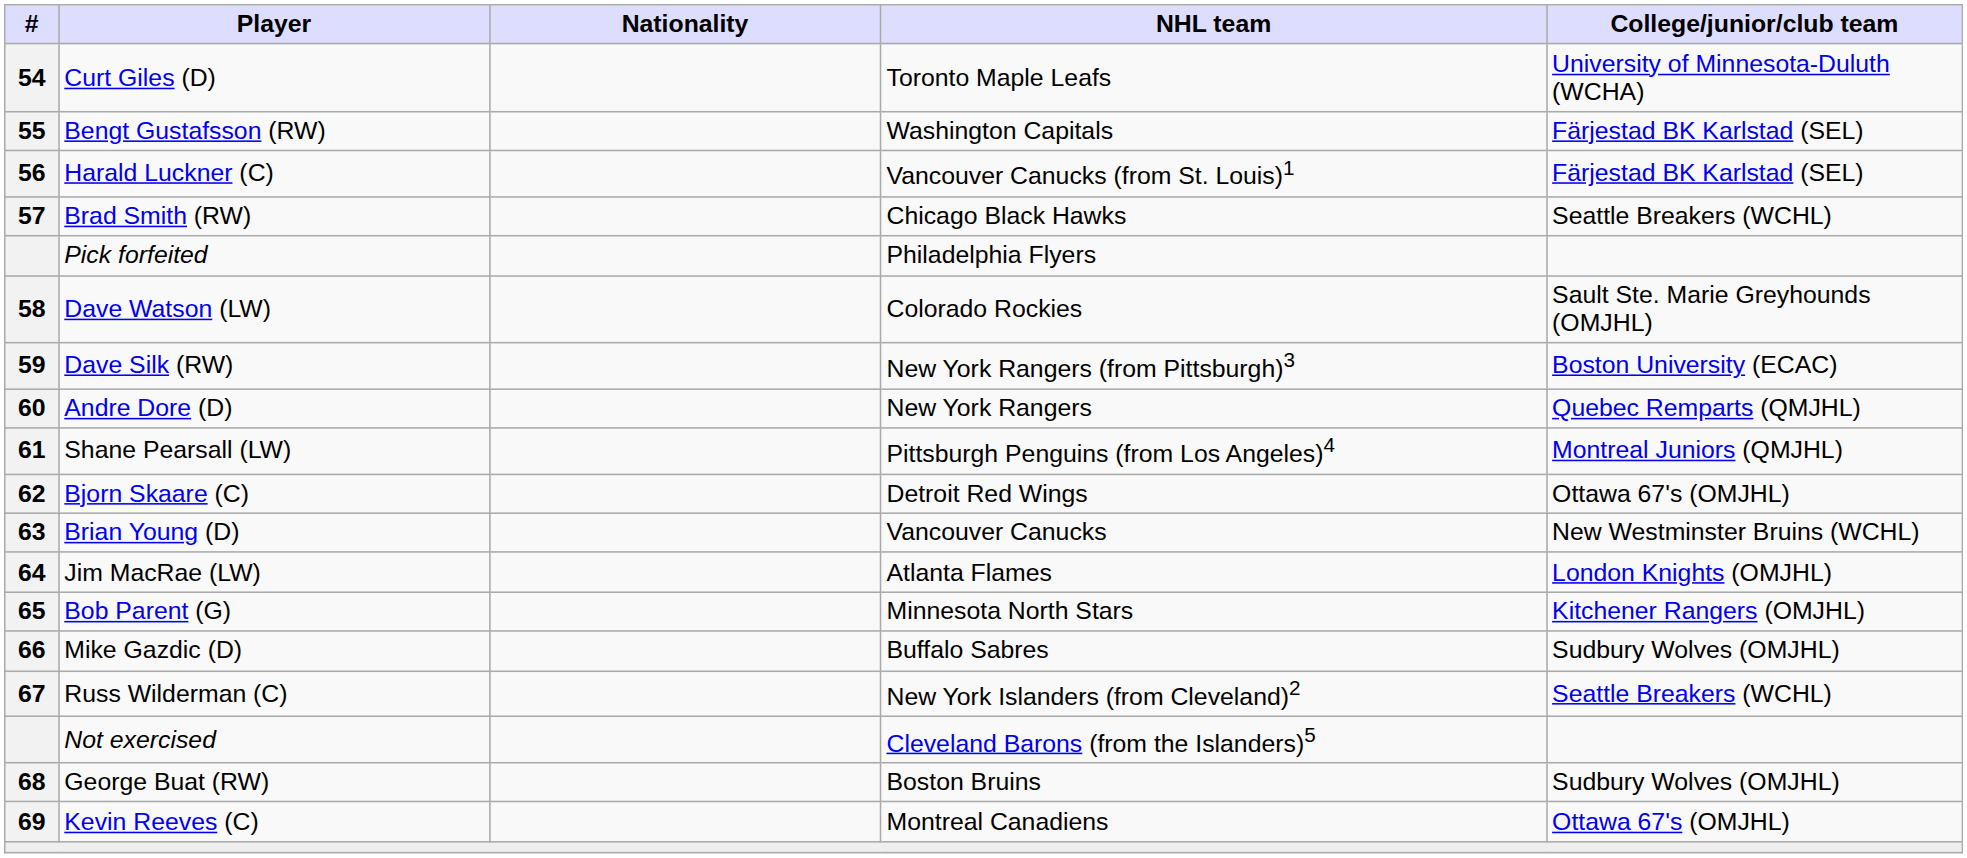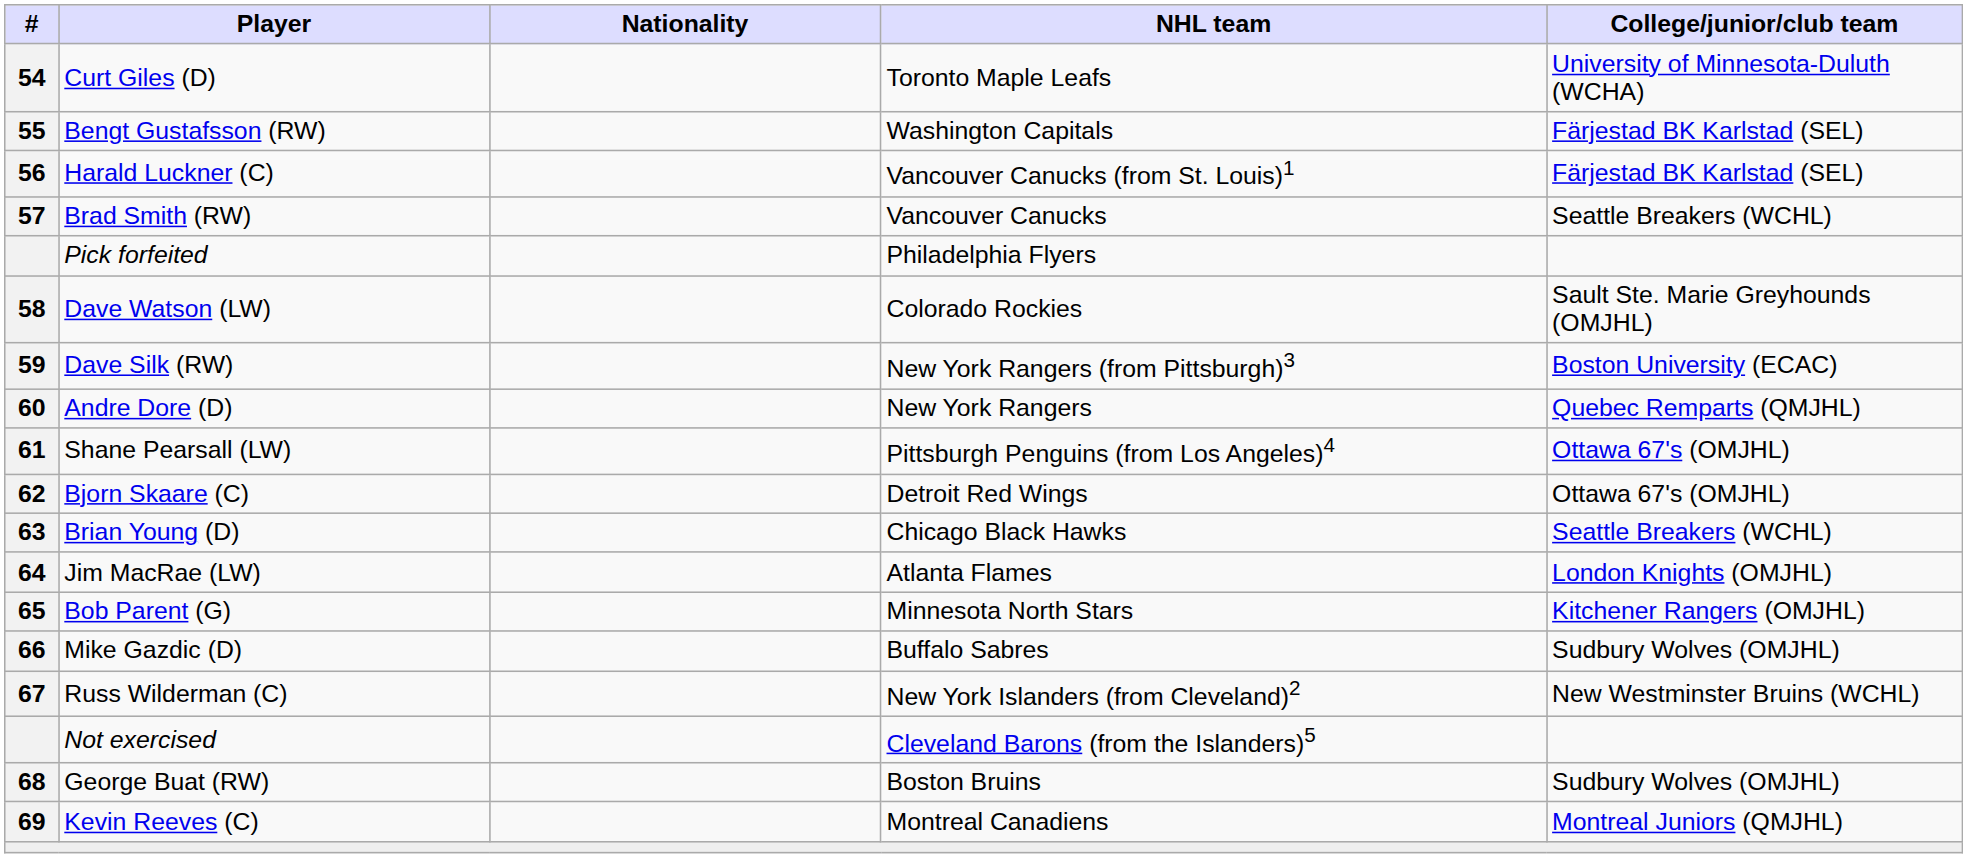(1006, 216) Chicago Black Hawks -> (997, 216) Vancouver Canucks
(1698, 450) Montreal Juniors (QMJHL) -> (1671, 450) Ottawa 67's (OMJHL)
(997, 532) Vancouver Canucks -> (1006, 532) Chicago Black Hawks
(1736, 532) New Westminster Bruins (WCHL) -> (1692, 532) Seattle Breakers (WCHL)
(1692, 693) Seattle Breakers (WCHL) -> (1736, 693) New Westminster Bruins (WCHL)
(1671, 821) Ottawa 67's (OMJHL) -> (1698, 821) Montreal Juniors (QMJHL)
